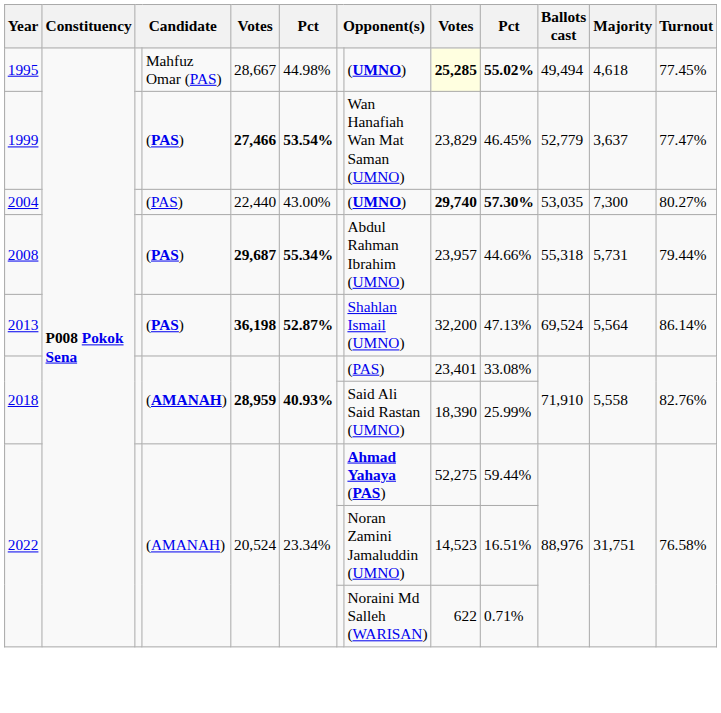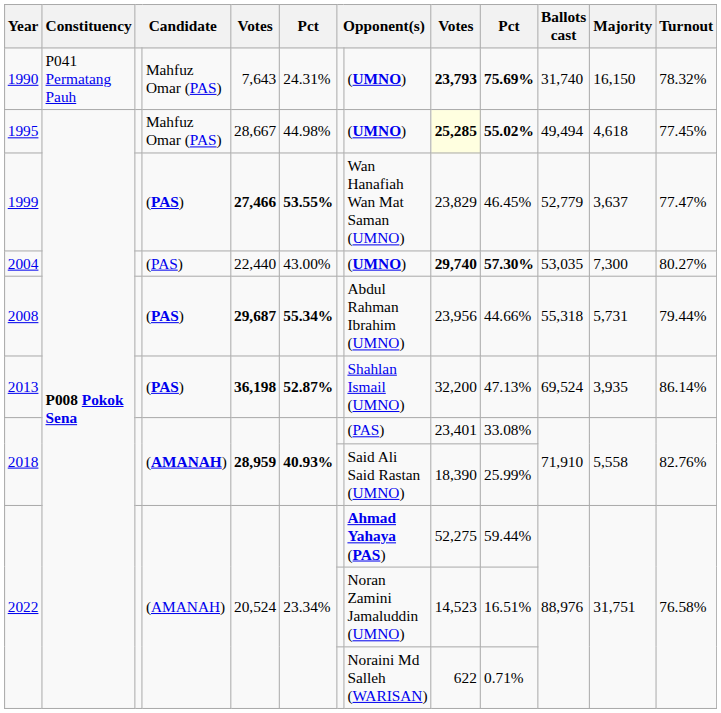+ row: (23, 78)
(308, 140) 53.54% -> (308, 202) 53.55%
(456, 254) 23,957 -> (456, 316) 23,956
(611, 325) 5,564 -> (611, 387) 3,935
